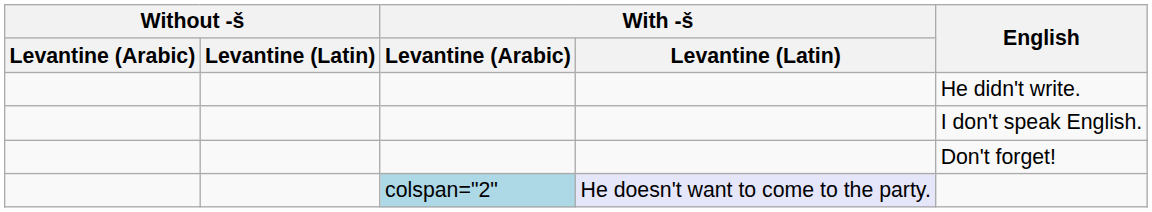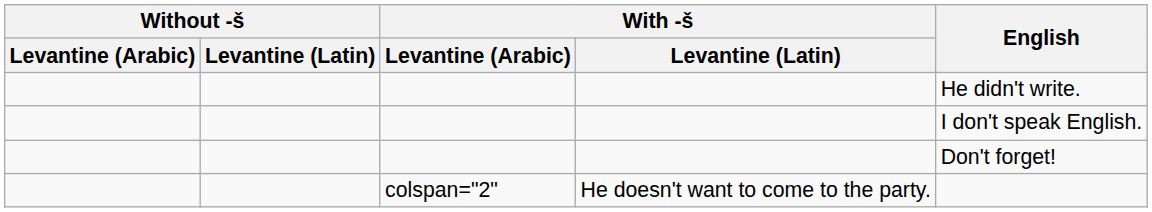(441, 190) lightblue background -> (441, 190) no background
(756, 190) lavender background -> (756, 190) no background
